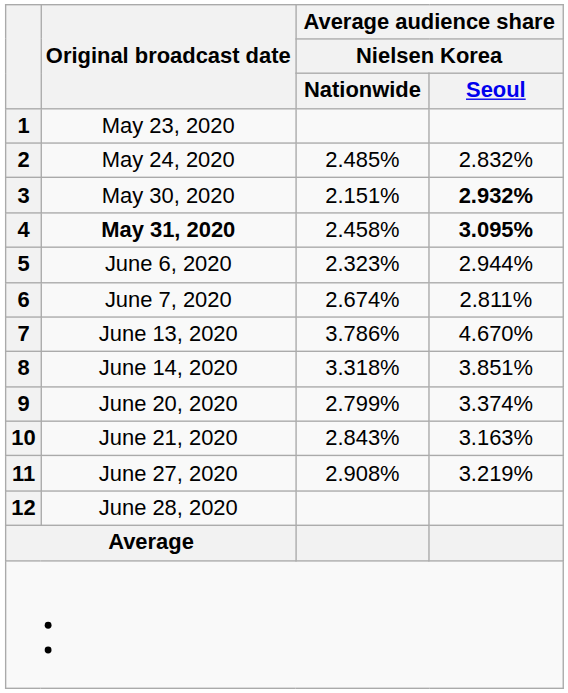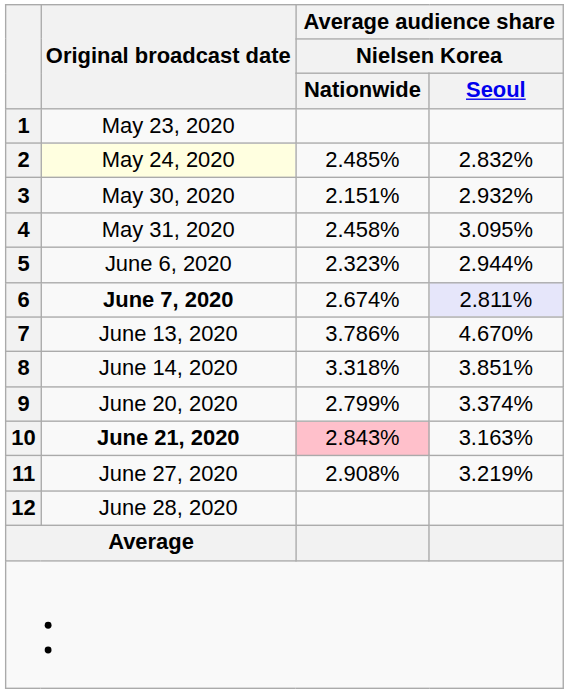(168, 160) no background -> (168, 160) lightyellow background
(496, 195) bold -> (496, 195) normal
(168, 229) bold -> (168, 229) normal
(496, 229) bold -> (496, 229) normal
(168, 299) normal -> (168, 299) bold
(496, 299) no background -> (496, 299) lavender background
(168, 438) normal -> (168, 438) bold
(362, 438) no background -> (362, 438) pink background
